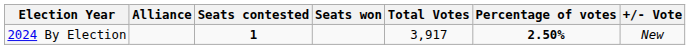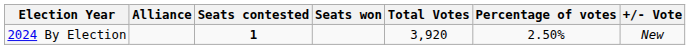(429, 35) 3,917 -> (429, 35) 3,920
(546, 35) bold -> (546, 35) normal
